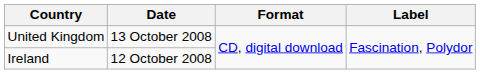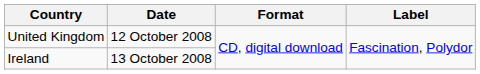(161, 36) 13 October 2008 -> (161, 36) 12 October 2008
(161, 58) 12 October 2008 -> (161, 58) 13 October 2008
